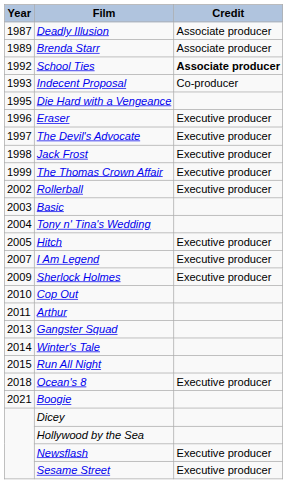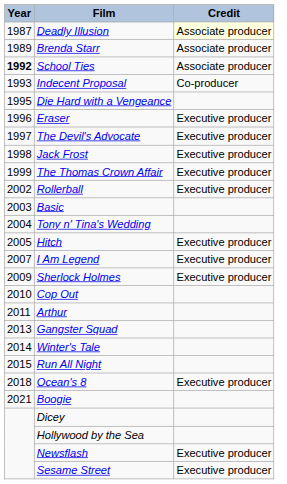(224, 31) no background -> (224, 31) lightyellow background
(19, 66) normal -> (19, 66) bold
(228, 66) bold -> (224, 66) normal
